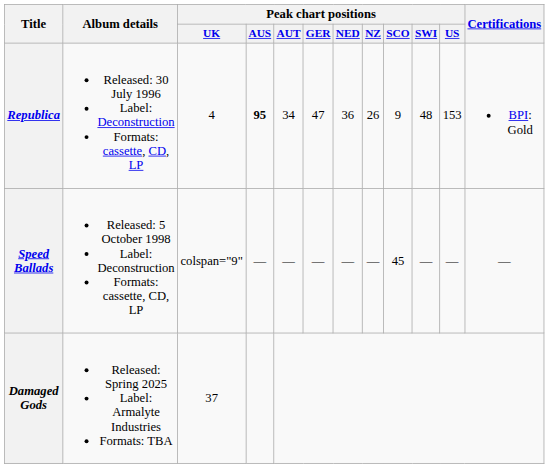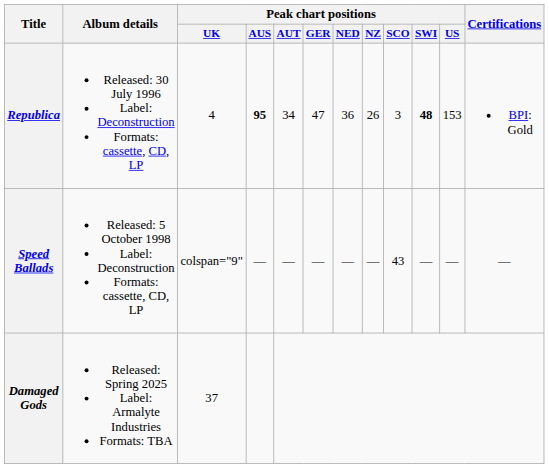(398, 115) 9 -> (398, 115) 3
(426, 115) normal -> (426, 115) bold
(398, 260) 45 -> (398, 260) 43
